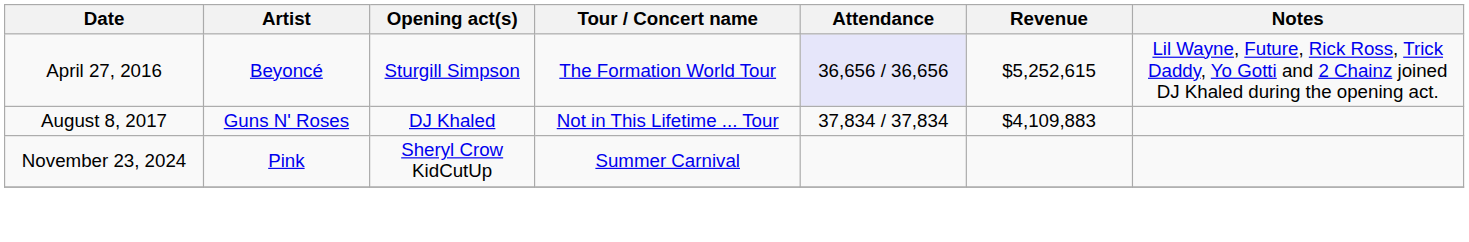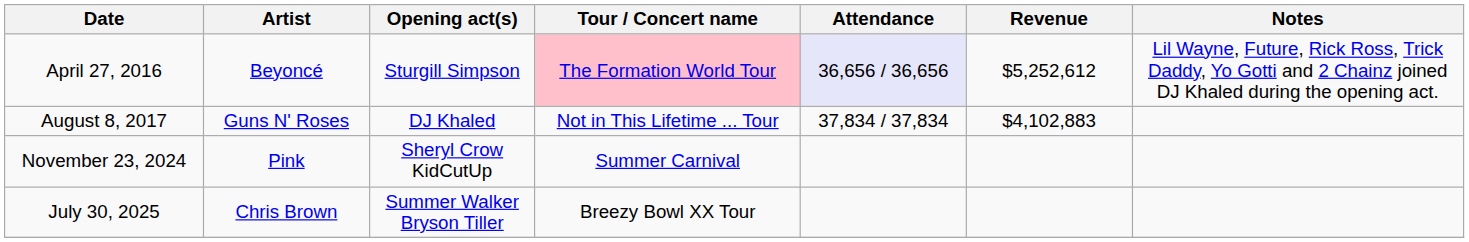(668, 70) no background -> (668, 70) pink background
(1049, 70) $5,252,615 -> (1049, 70) $5,252,612
(1049, 120) $4,109,883 -> (1049, 120) $4,102,883
+ row: (104, 211)
